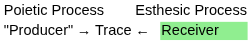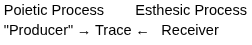(190, 30) lightgreen background -> (190, 30) no background
